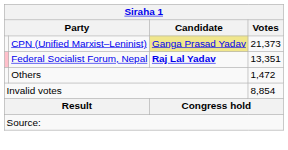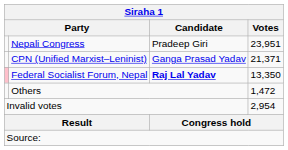+ row: (48, 43)
(199, 43) khaki background -> (199, 59) no background
(266, 43) 21,373 -> (266, 59) 21,371
(266, 59) 13,351 -> (266, 75) 13,350
(263, 91) 8,854 -> (263, 106) 2,954
